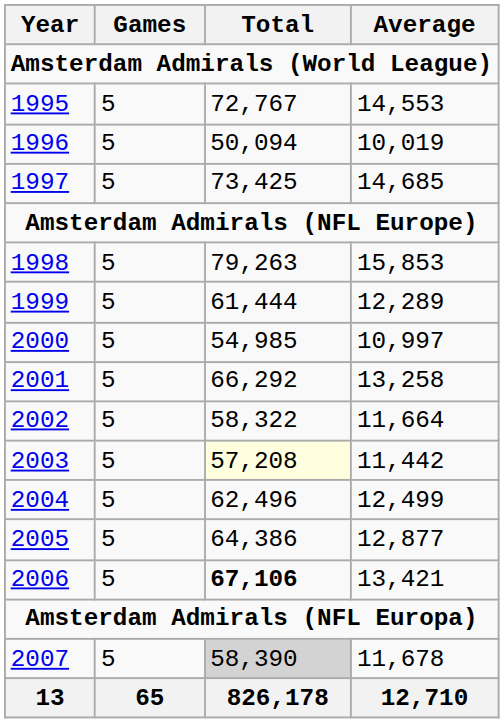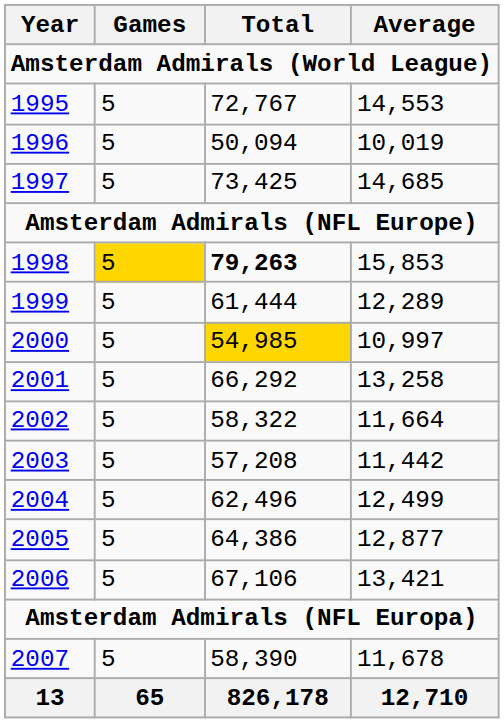(108, 262) no background -> (108, 262) gold background
(254, 262) normal -> (254, 262) bold
(254, 342) no background -> (254, 342) gold background
(254, 461) lightyellow background -> (254, 461) no background
(254, 579) bold -> (254, 579) normal
(254, 659) lightgrey background -> (254, 659) no background
